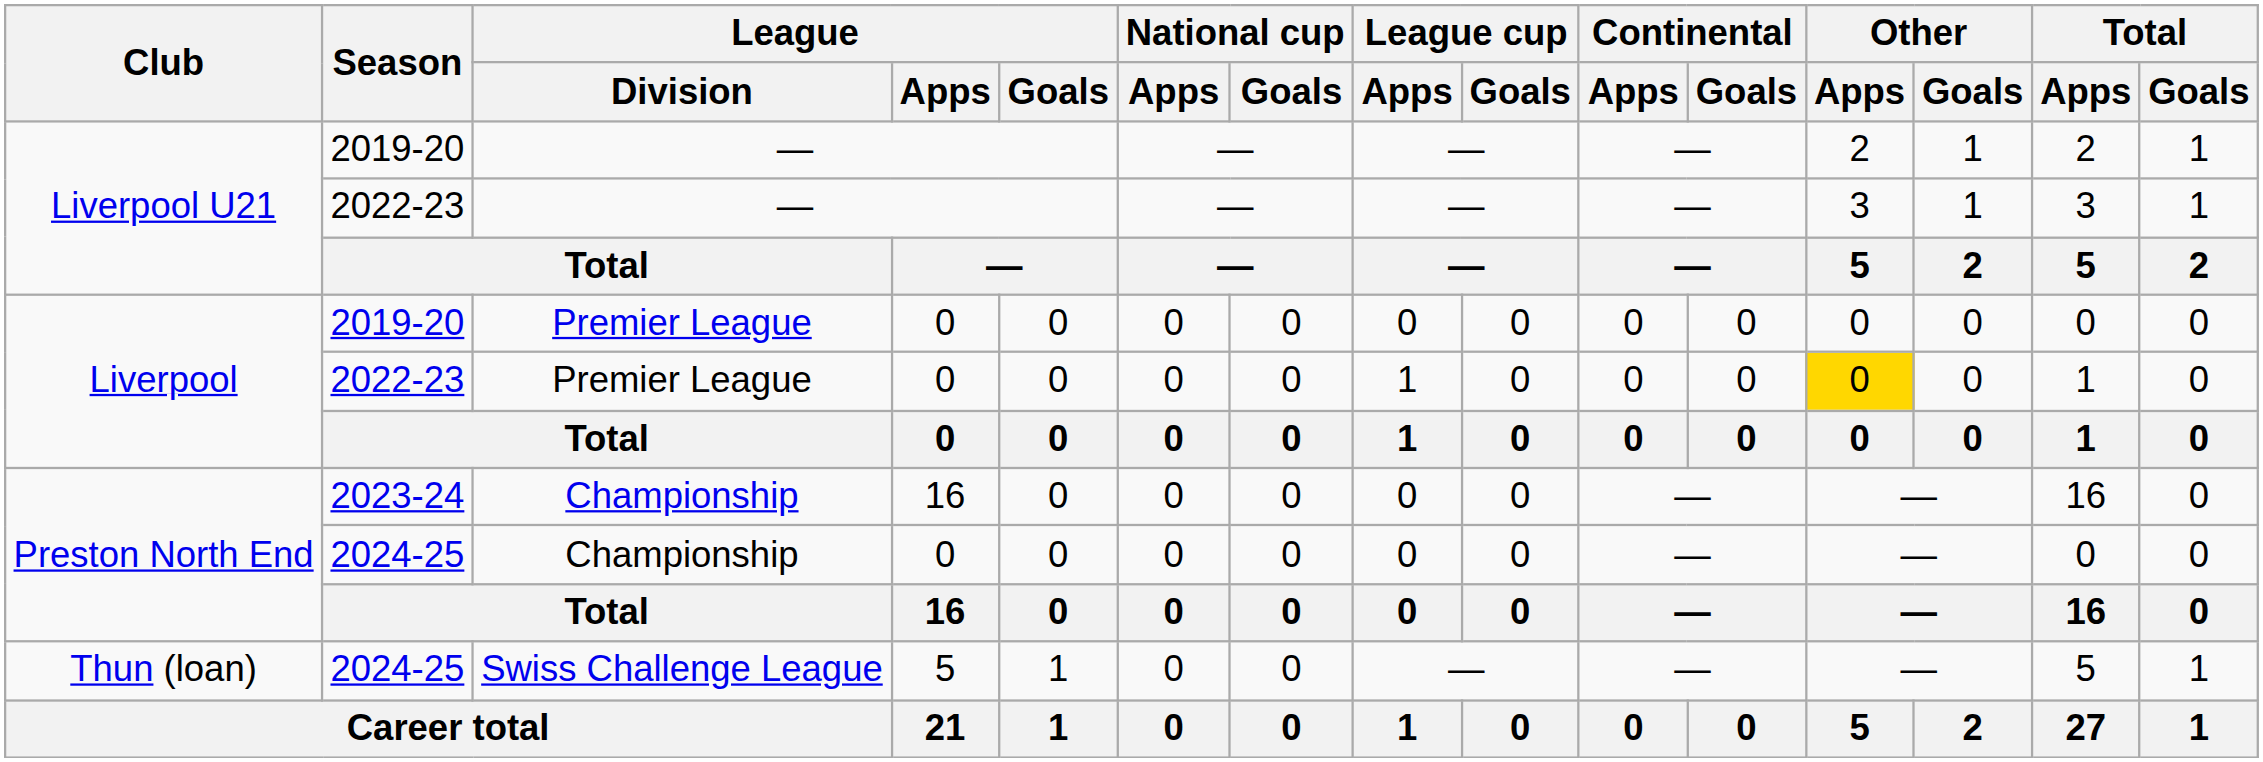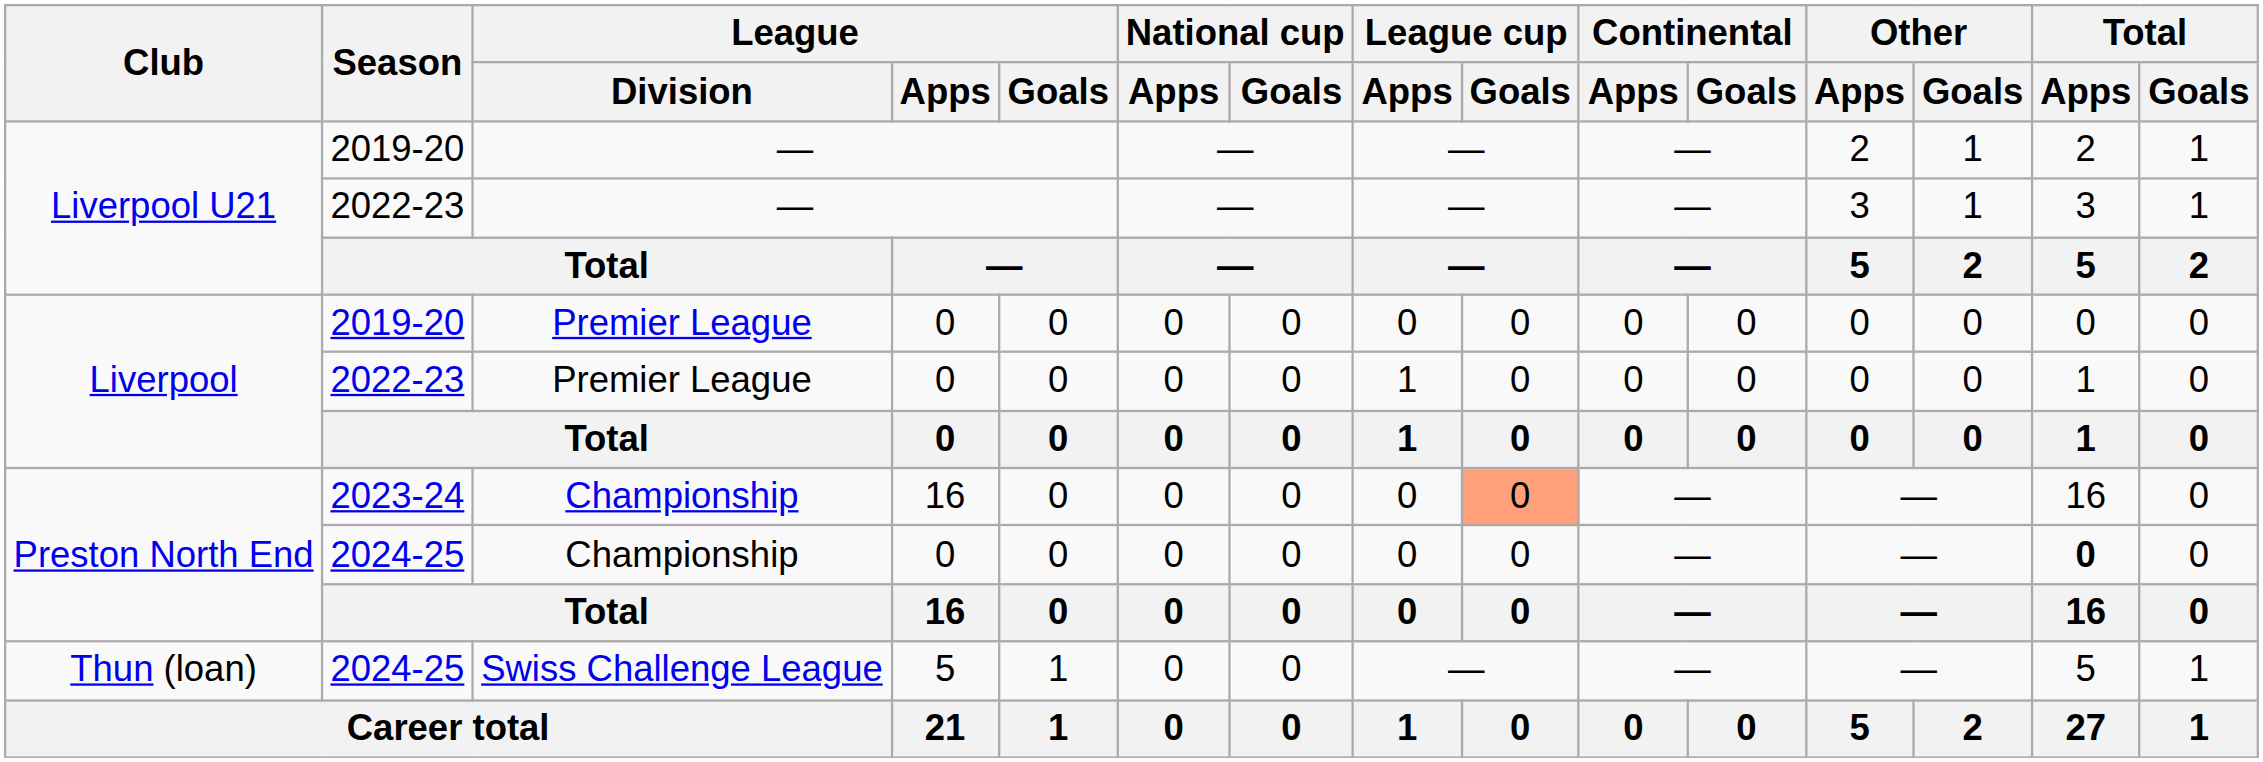(1860, 380) gold background -> (1860, 380) no background
(1520, 496) no background -> (1520, 496) lightsalmon background
(2086, 554) normal -> (2086, 554) bold
